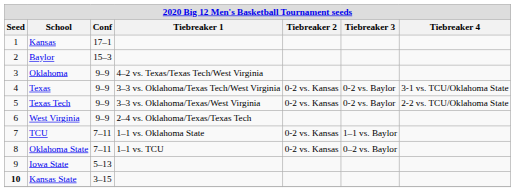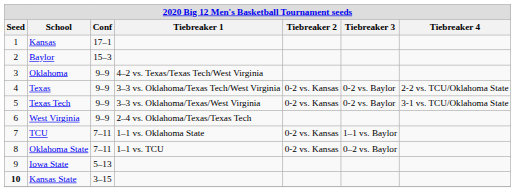(455, 88) 3-1 vs. TCU/Oklahoma State -> (455, 88) 2-2 vs. TCU/Oklahoma State
(455, 103) 2-2 vs. TCU/Oklahoma State -> (455, 103) 3-1 vs. TCU/Oklahoma State
